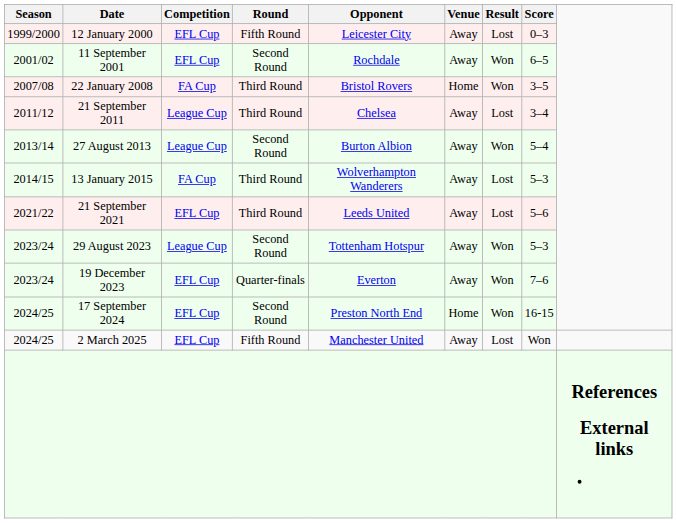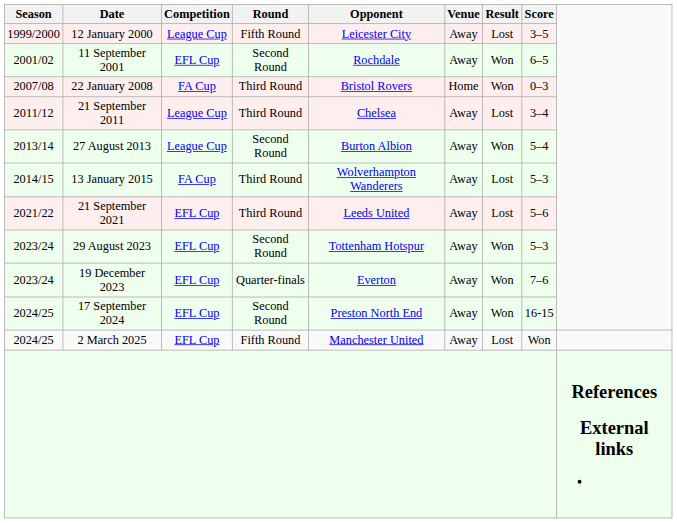(197, 33) EFL Cup -> (197, 33) League Cup
(539, 33) 0–3 -> (539, 33) 3–5
(539, 86) 3–5 -> (539, 86) 0–3
(197, 246) League Cup -> (197, 246) EFL Cup
(463, 313) Home -> (463, 313) Away
